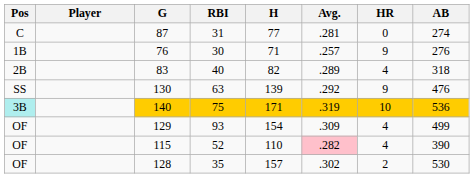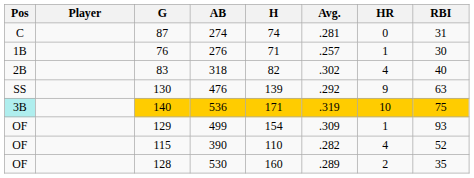columns swapped: (441, 13) <-> (218, 13)
(274, 32) 77 -> (274, 32) 74
(385, 51) 9 -> (385, 51) 1
(329, 70) .289 -> (329, 70) .302
(385, 126) 4 -> (385, 126) 1
(329, 145) pink background -> (329, 145) no background
(274, 164) 157 -> (274, 164) 160
(329, 164) .302 -> (329, 164) .289
